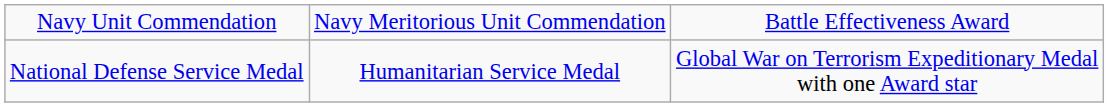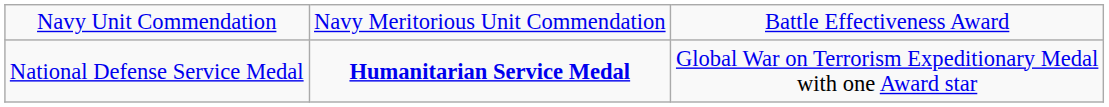(490, 70) normal -> (490, 70) bold
